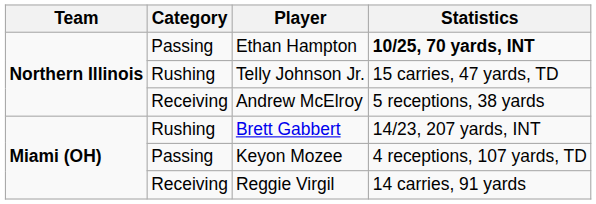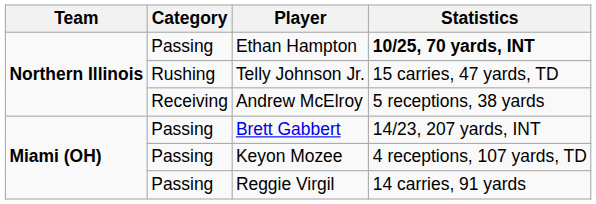(183, 129) Rushing -> (182, 129) Passing
(190, 184) Receiving -> (182, 184) Passing
